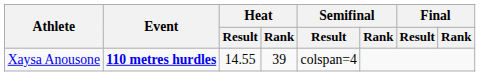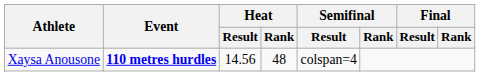(240, 60) 14.55 -> (240, 60) 14.56
(279, 60) 39 -> (279, 60) 48
